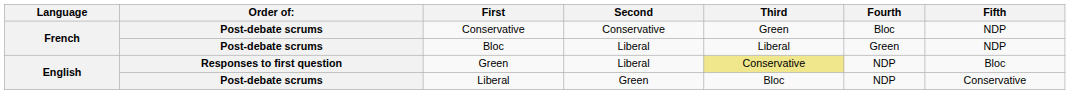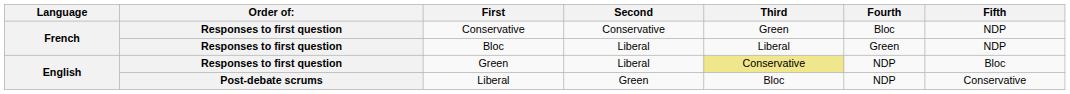(272, 30) Post-debate scrums -> (272, 30) Responses to first question
(272, 47) Post-debate scrums -> (272, 47) Responses to first question
